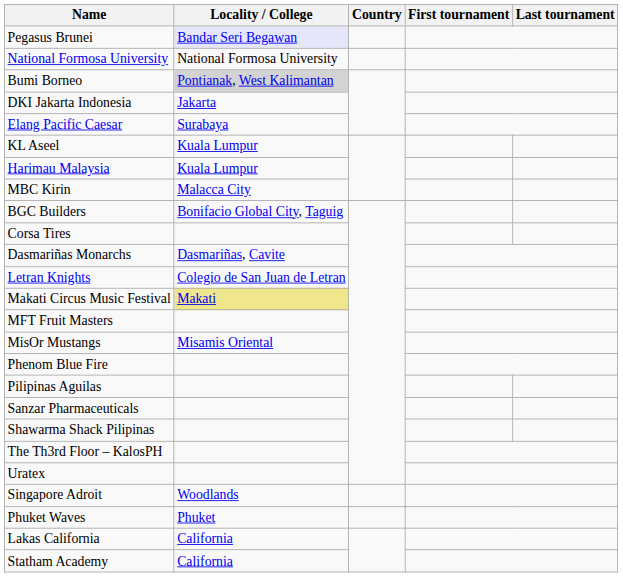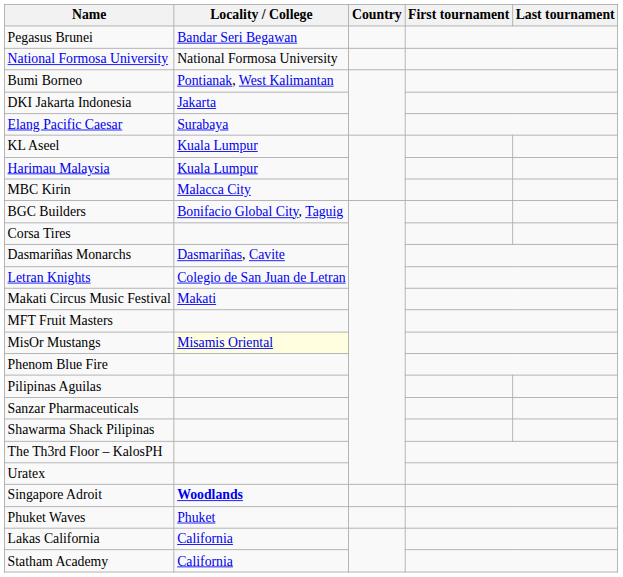(237, 37) lavender background -> (237, 37) no background
(255, 80) lightgrey background -> (255, 80) no background
(197, 299) khaki background -> (197, 299) no background
(225, 342) no background -> (225, 342) lightyellow background
(208, 495) normal -> (210, 495) bold
